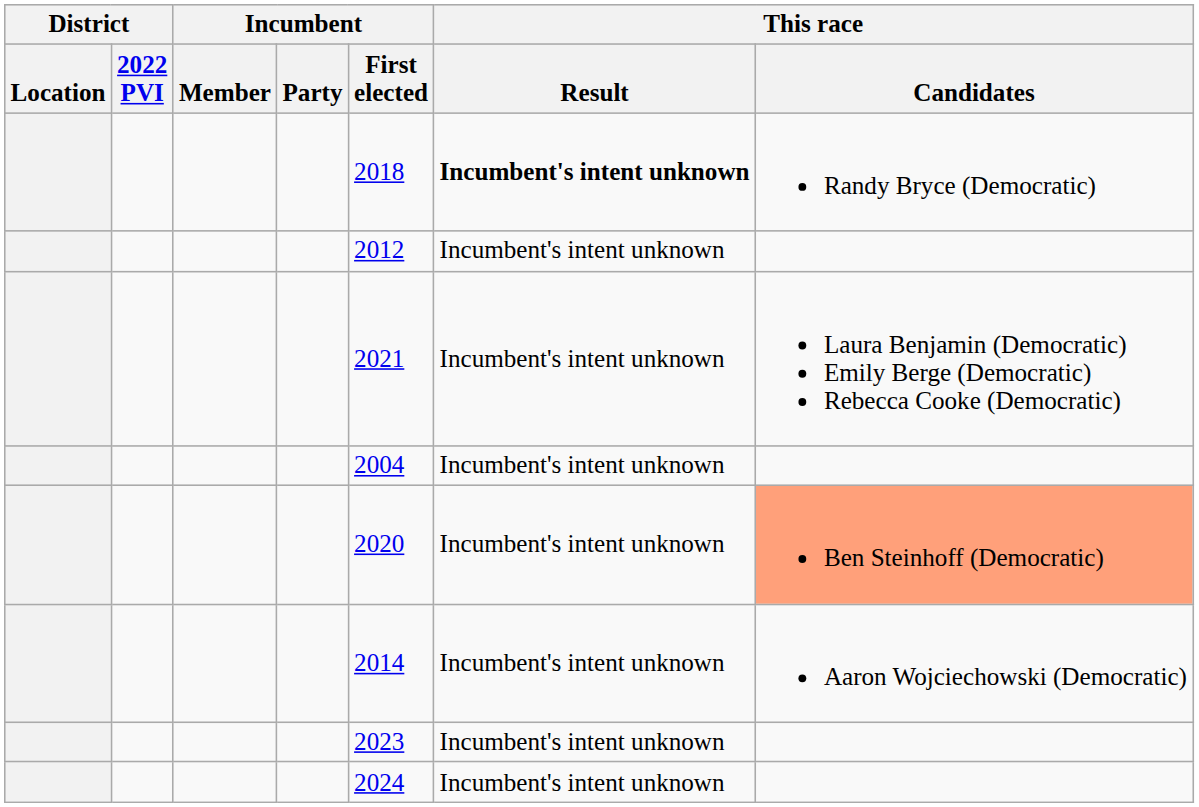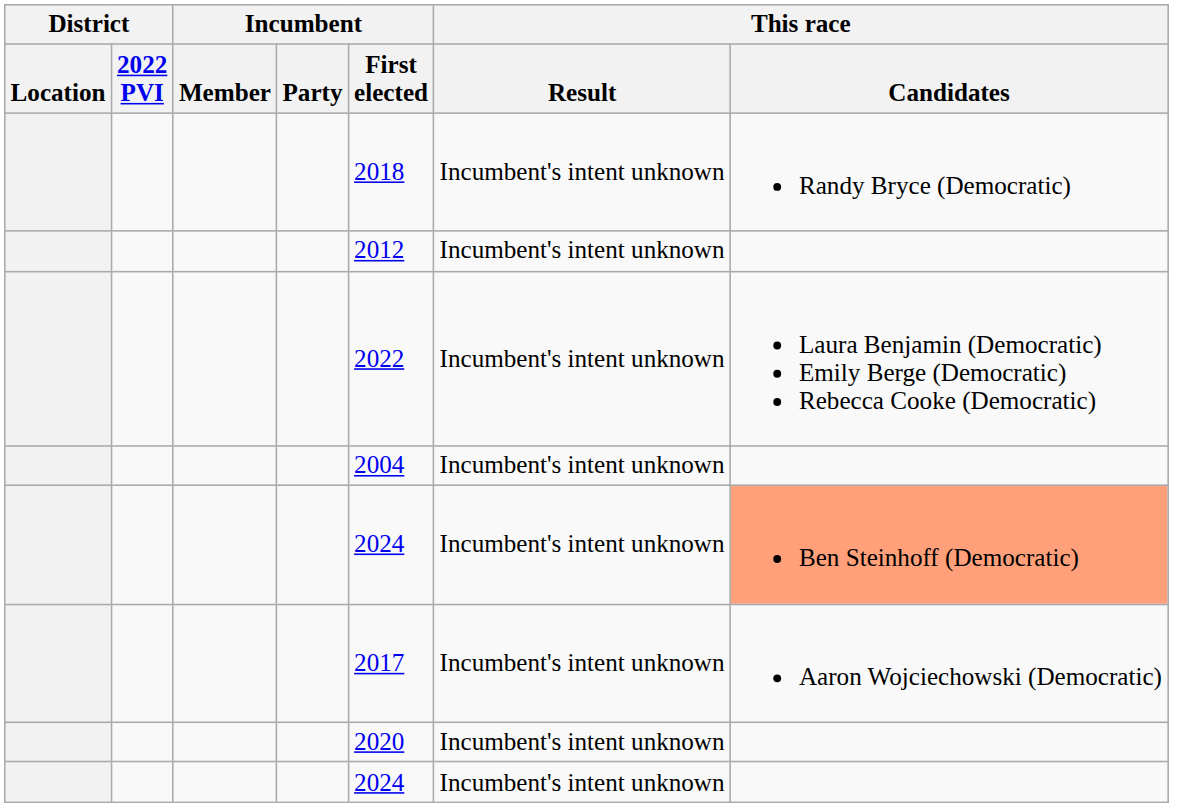(595, 171) bold -> (582, 171) normal
(379, 358) 2021 -> (379, 358) 2022
(379, 544) 2020 -> (379, 544) 2024
(379, 662) 2014 -> (379, 662) 2017
(379, 741) 2023 -> (379, 741) 2020
